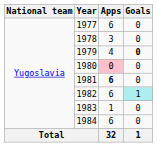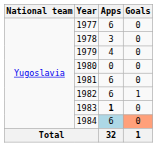(138, 53) bold -> (138, 53) normal
(111, 66) pink background -> (111, 66) no background
(111, 80) bold -> (111, 80) normal
(138, 94) paleturquoise background -> (138, 94) no background
(111, 108) normal -> (111, 108) bold
(111, 121) no background -> (111, 121) lightblue background
(138, 121) no background -> (138, 121) lightsalmon background
